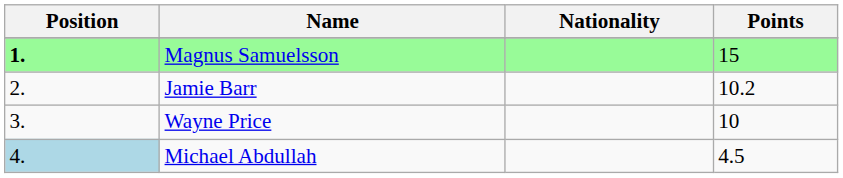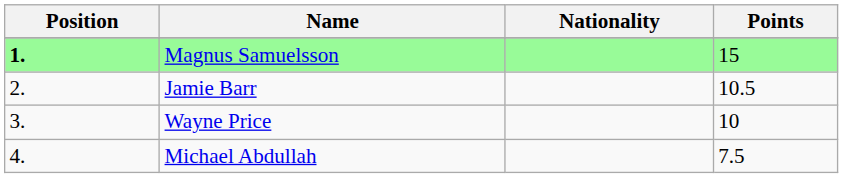(737, 88) 10.2 -> (737, 88) 10.5
(17, 155) lightblue background -> (17, 155) no background
(731, 155) 4.5 -> (731, 155) 7.5
